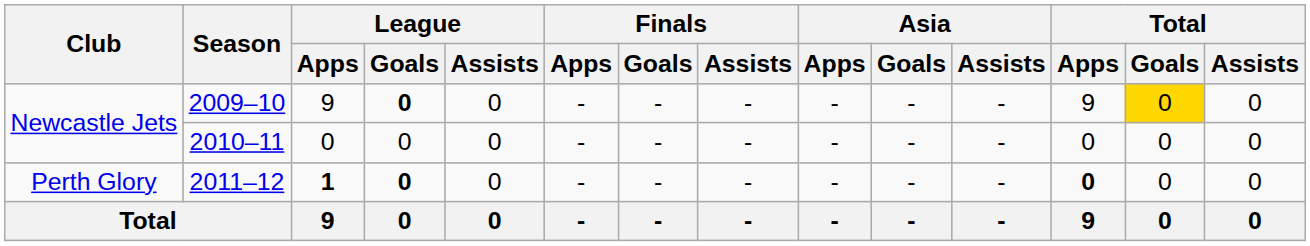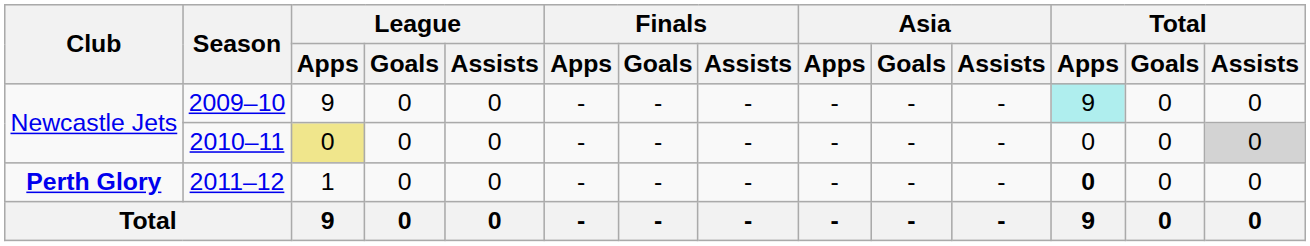(405, 102) bold -> (405, 102) normal
(1088, 102) no background -> (1088, 102) paleturquoise background
(1165, 102) gold background -> (1165, 102) no background
(328, 142) no background -> (328, 142) khaki background
(1255, 142) no background -> (1255, 142) lightgrey background
(94, 181) normal -> (94, 181) bold
(328, 181) bold -> (328, 181) normal
(405, 181) bold -> (405, 181) normal
